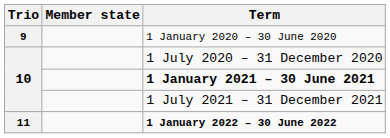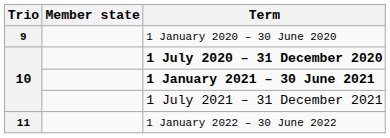(264, 58) normal -> (264, 58) bold
(241, 122) bold -> (241, 123) normal
